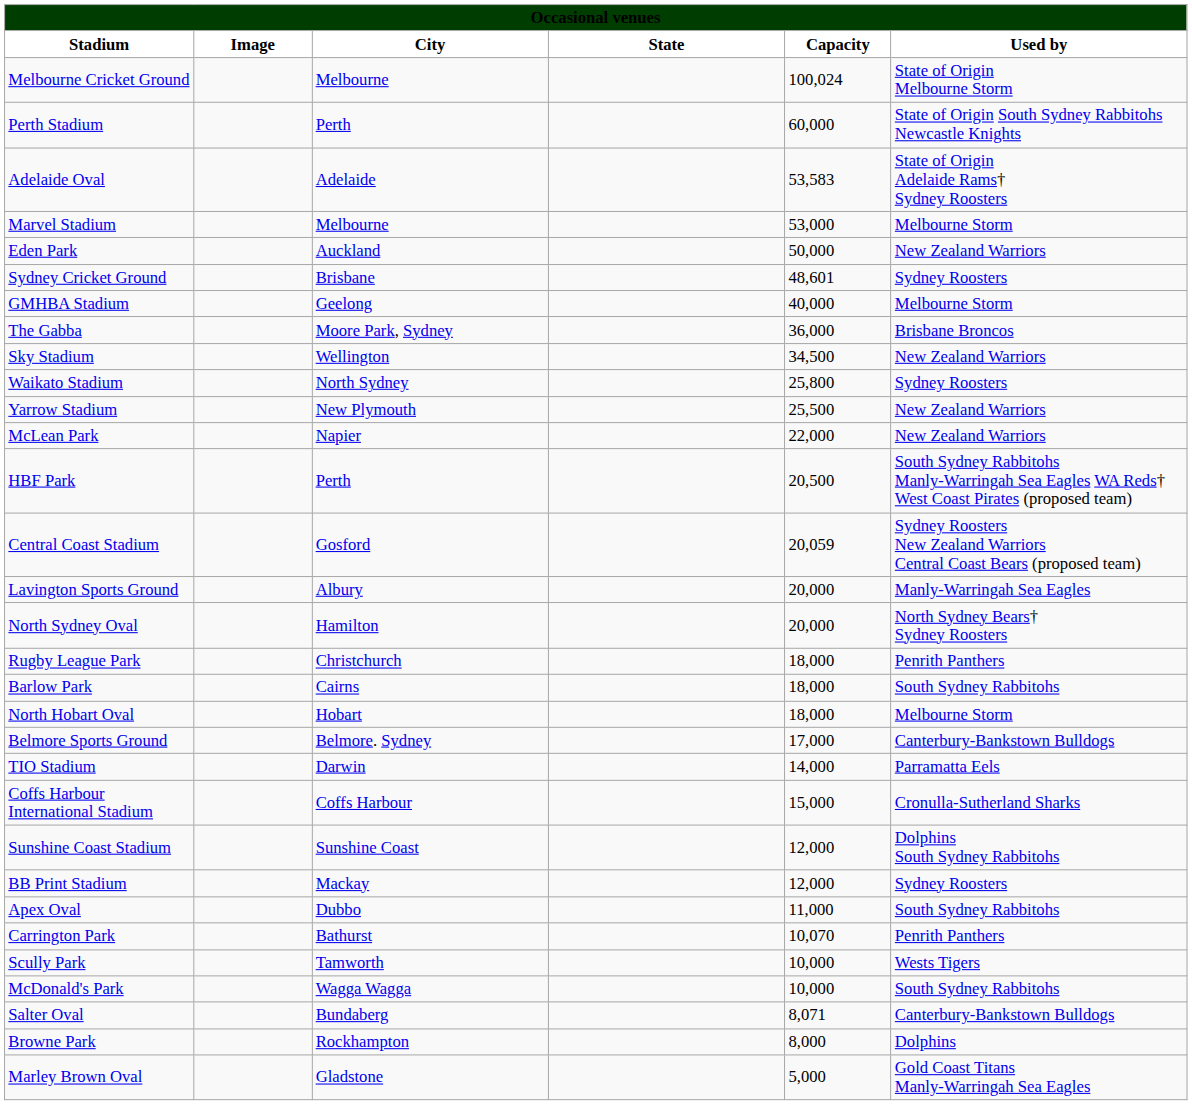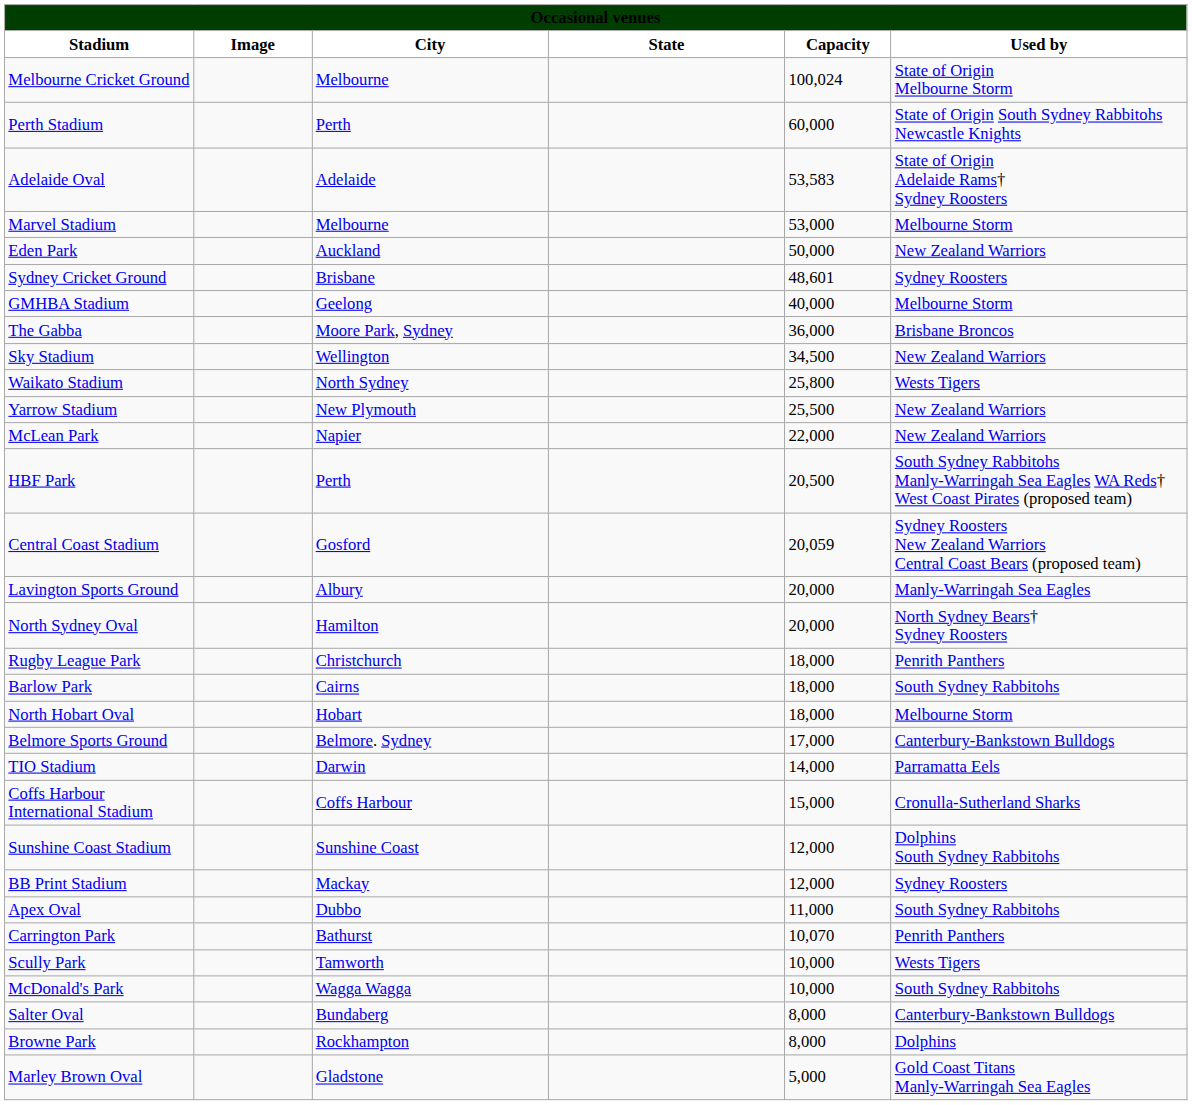(951, 382) Sydney Roosters -> (937, 382) Wests Tigers
(807, 1015) 8,071 -> (807, 1015) 8,000
